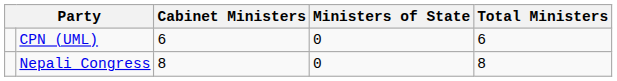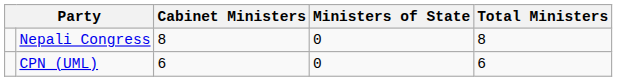rows swapped: (85, 64) <-> (59, 40)
